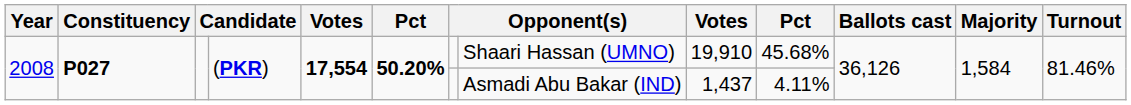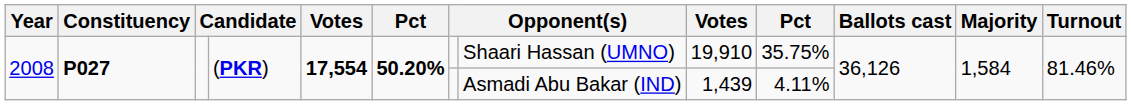(795, 52) 45.68% -> (795, 52) 35.75%
(727, 84) 1,437 -> (727, 84) 1,439
